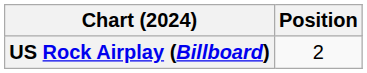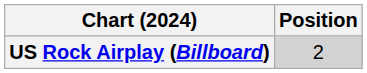(318, 52) no background -> (318, 52) lightgrey background
